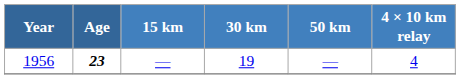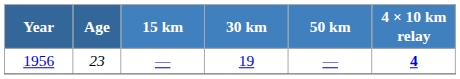(97, 61) bold -> (97, 61) normal
(414, 61) normal -> (414, 61) bold
